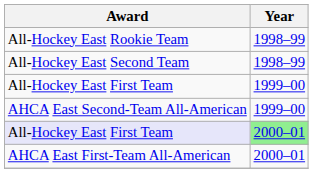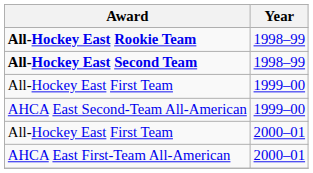(98, 39) normal -> (102, 39) bold
(99, 62) normal -> (103, 62) bold
(90, 132) lavender background -> (90, 132) no background
(279, 132) lightgreen background -> (279, 132) no background
